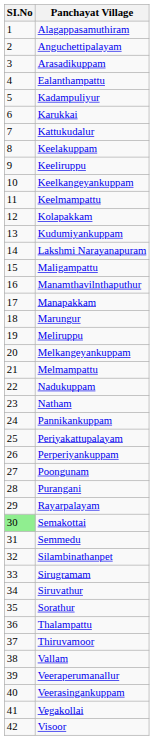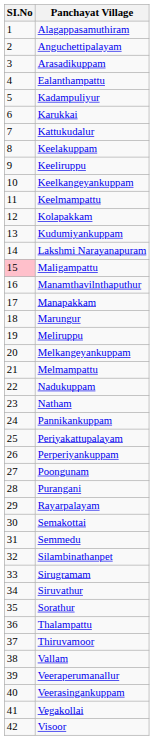(12, 268) no background -> (12, 268) pink background
(12, 523) lightgreen background -> (12, 523) no background
